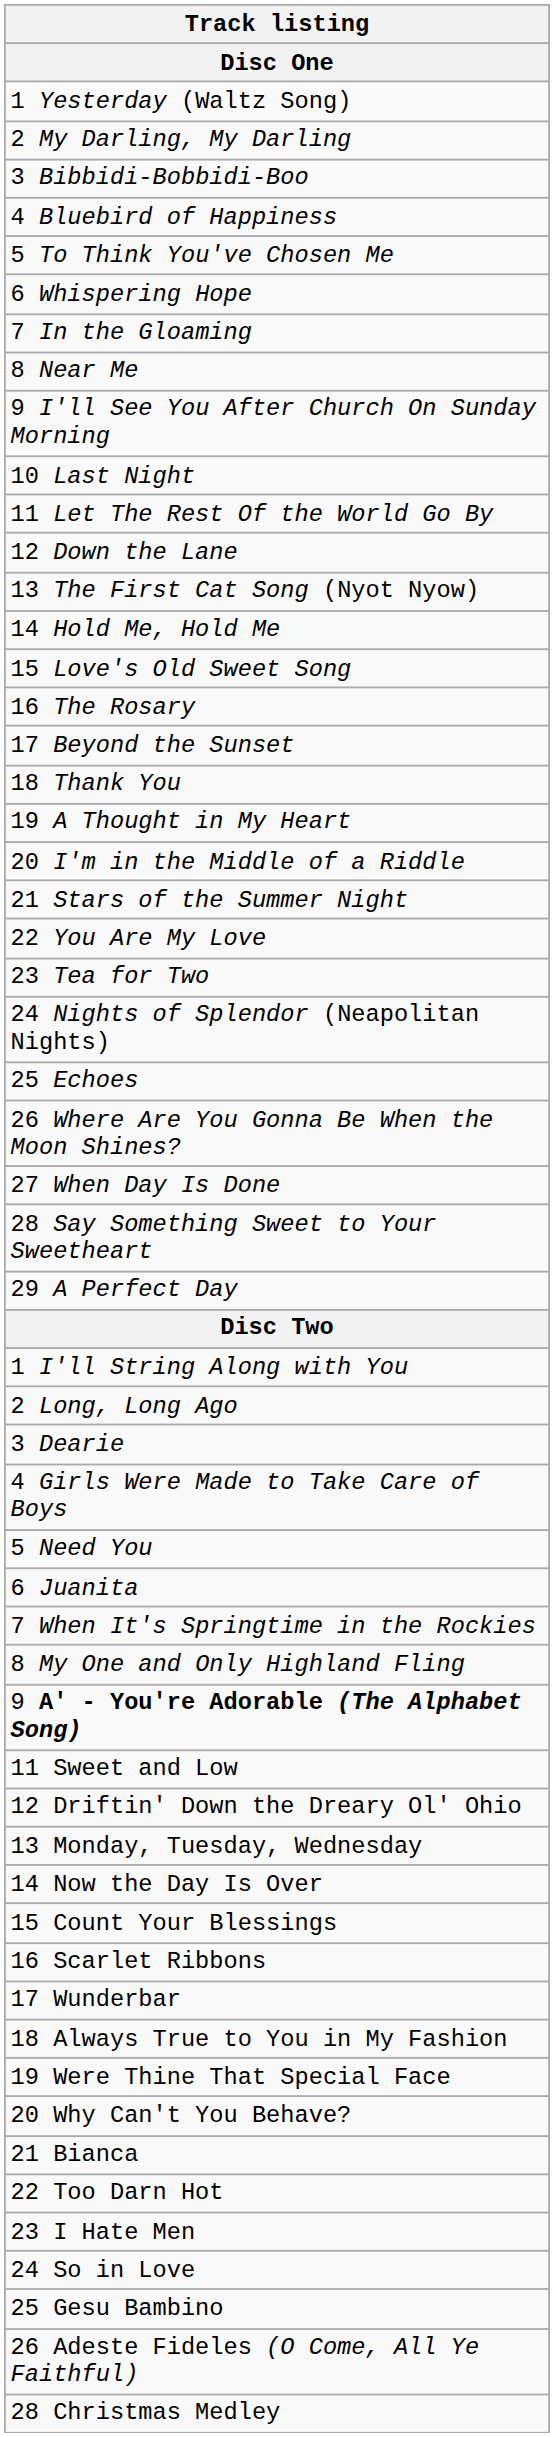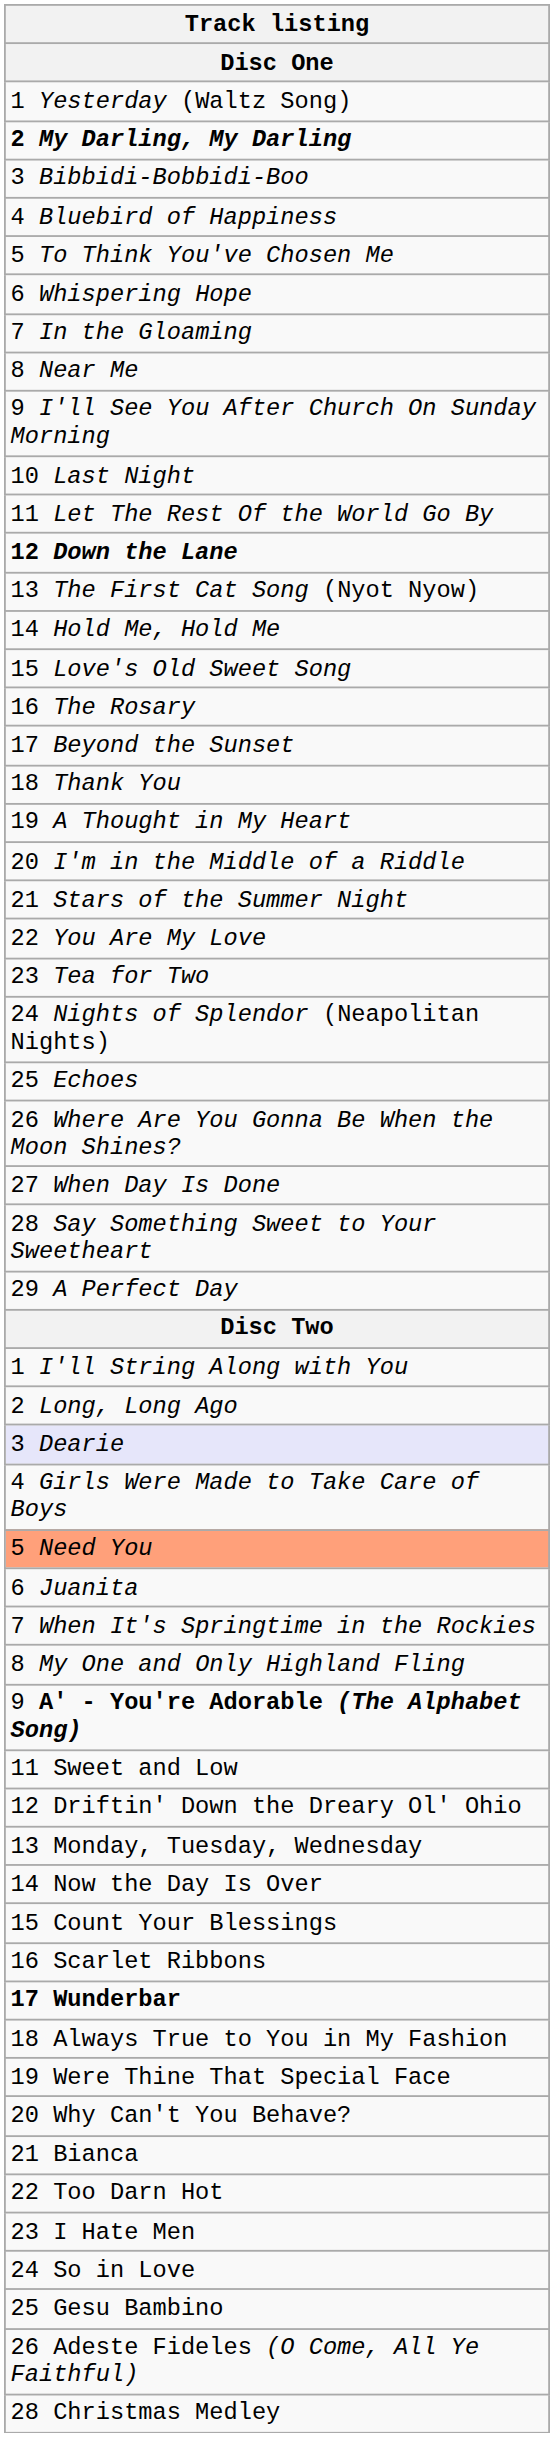(181, 140) normal -> (181, 140) bold
(124, 553) normal -> (124, 553) bold
(67, 1444) no background -> (67, 1444) lavender background
(82, 1549) no background -> (82, 1549) lightsalmon background
(96, 2000) normal -> (96, 2000) bold
